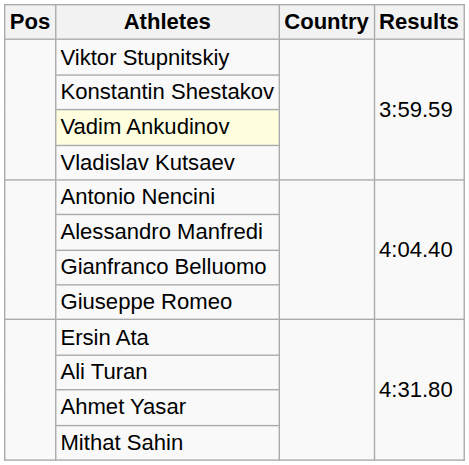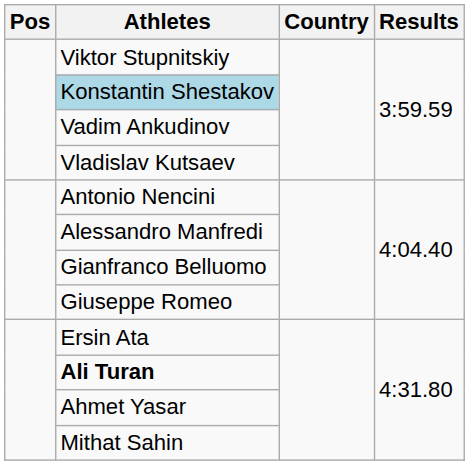(167, 92) no background -> (167, 92) lightblue background
(145, 127) lightyellow background -> (145, 127) no background
(104, 372) normal -> (107, 372) bold
